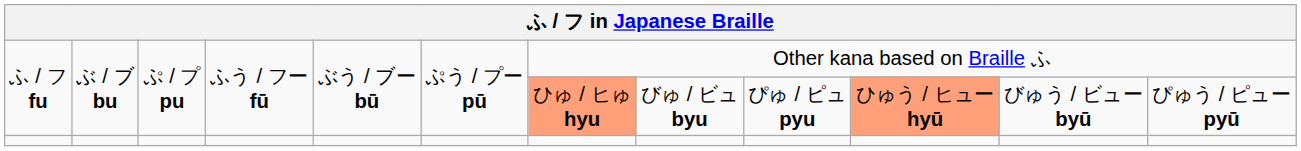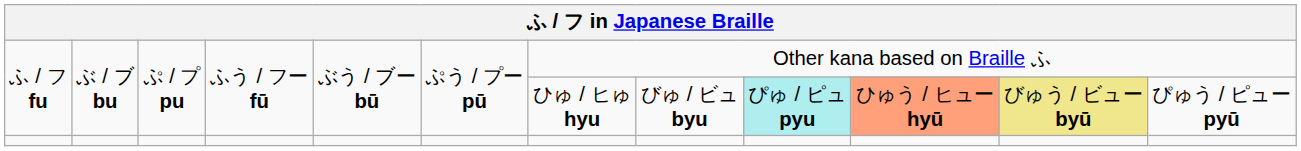(582, 106) lightsalmon background -> (582, 106) no background
(797, 106) no background -> (797, 106) paleturquoise background
(1073, 106) no background -> (1073, 106) khaki background
